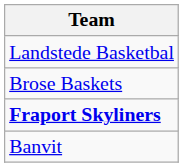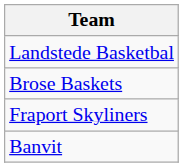(85, 114) bold -> (78, 114) normal
